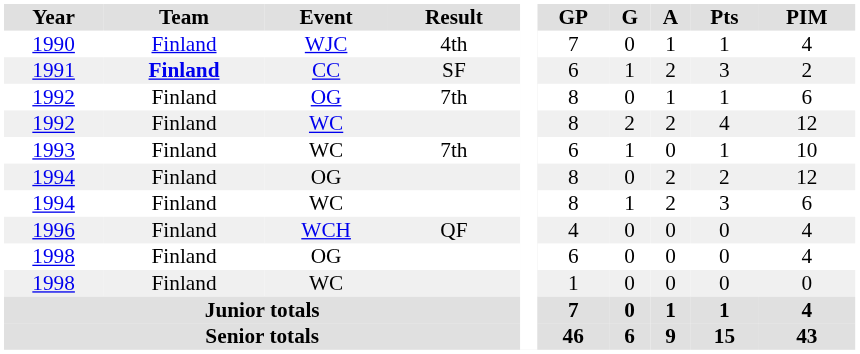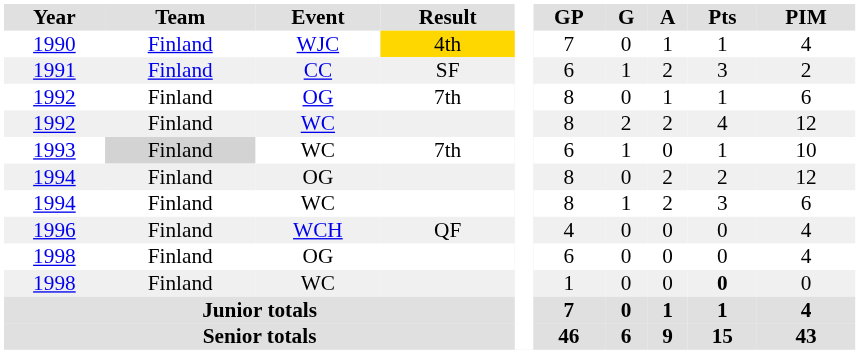(454, 43) no background -> (448, 43) gold background
(184, 70) bold -> (180, 70) normal
(184, 150) no background -> (180, 150) lightgrey background
(724, 283) normal -> (722, 283) bold
